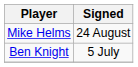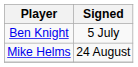rows swapped: (39, 52) <-> (39, 33)
